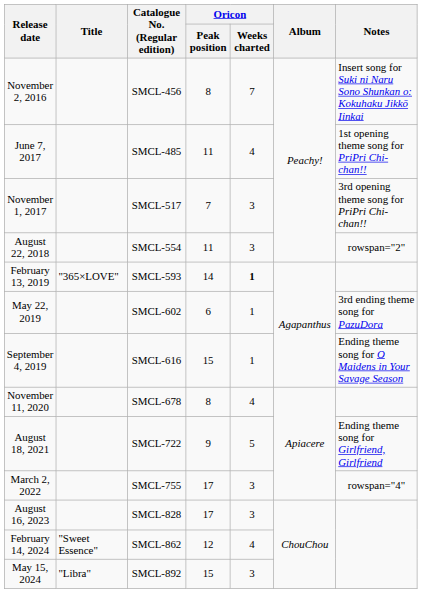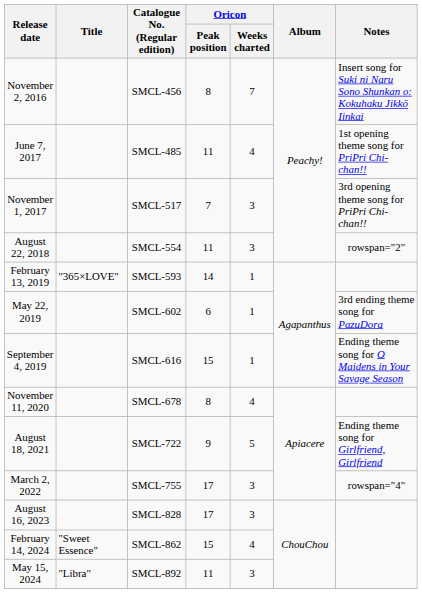(252, 276) bold -> (252, 276) normal
(208, 544) 12 -> (208, 544) 15
(208, 574) 15 -> (208, 574) 11
